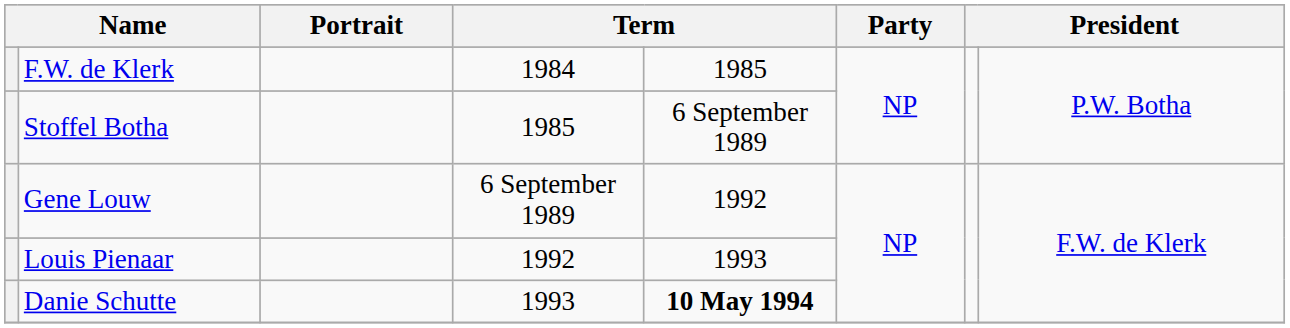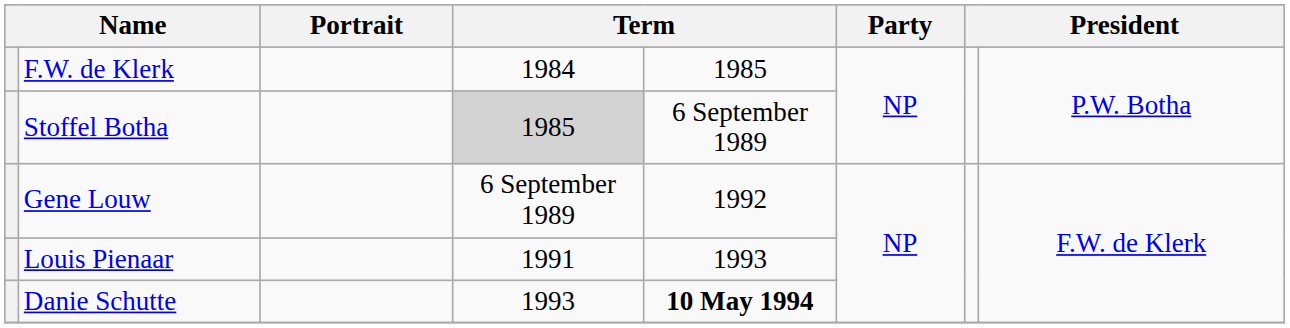(548, 126) no background -> (548, 126) lightgrey background
(548, 258) 1992 -> (548, 258) 1991
